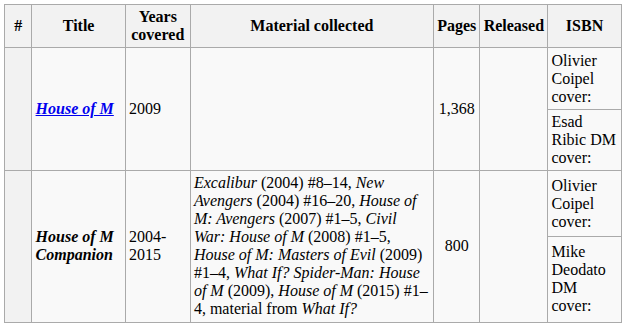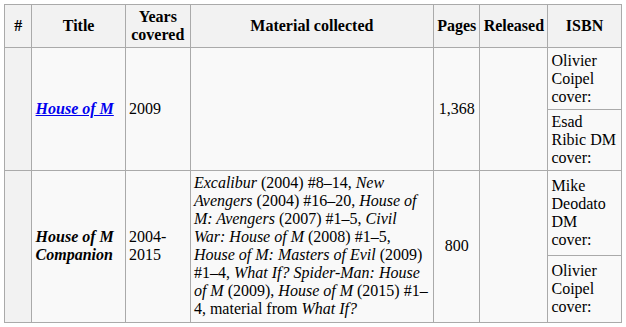(574, 203) Olivier Coipel cover: -> (579, 213) Mike Deodato DM cover:
(579, 279) Mike Deodato DM cover: -> (574, 288) Olivier Coipel cover:
